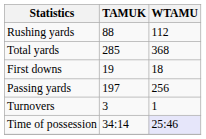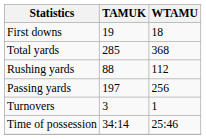rows swapped: (34, 69) <-> (41, 32)
(165, 124) lavender background -> (165, 124) no background
